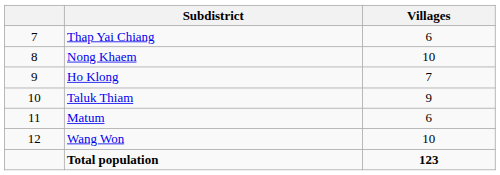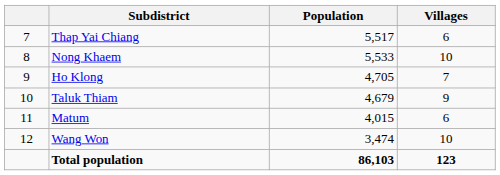+ column: (333, 15)
